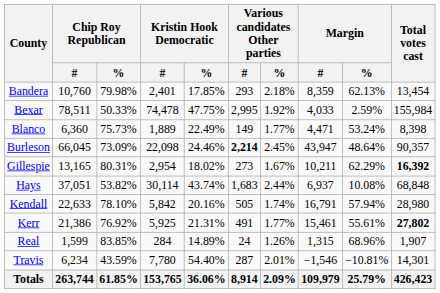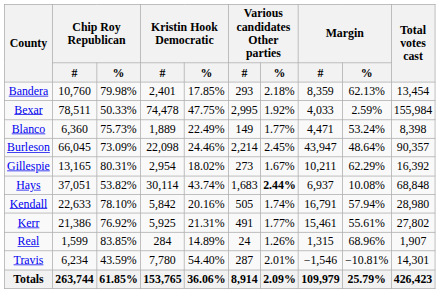(244, 147) bold -> (244, 147) normal
(413, 166) bold -> (413, 166) normal
(279, 185) normal -> (279, 185) bold
(413, 222) bold -> (413, 222) normal
